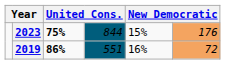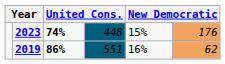(56, 32) 75% -> (56, 32) 74%
(113, 32) 844 -> (113, 32) 448
(211, 50) 72 -> (211, 50) 62
